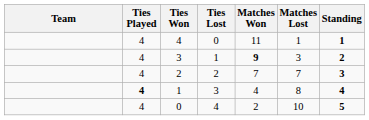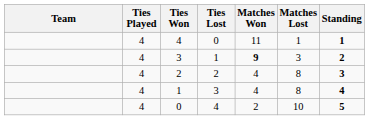(256, 73) 7 -> (256, 73) 4
(298, 73) 7 -> (298, 73) 8
(142, 90) bold -> (142, 90) normal
